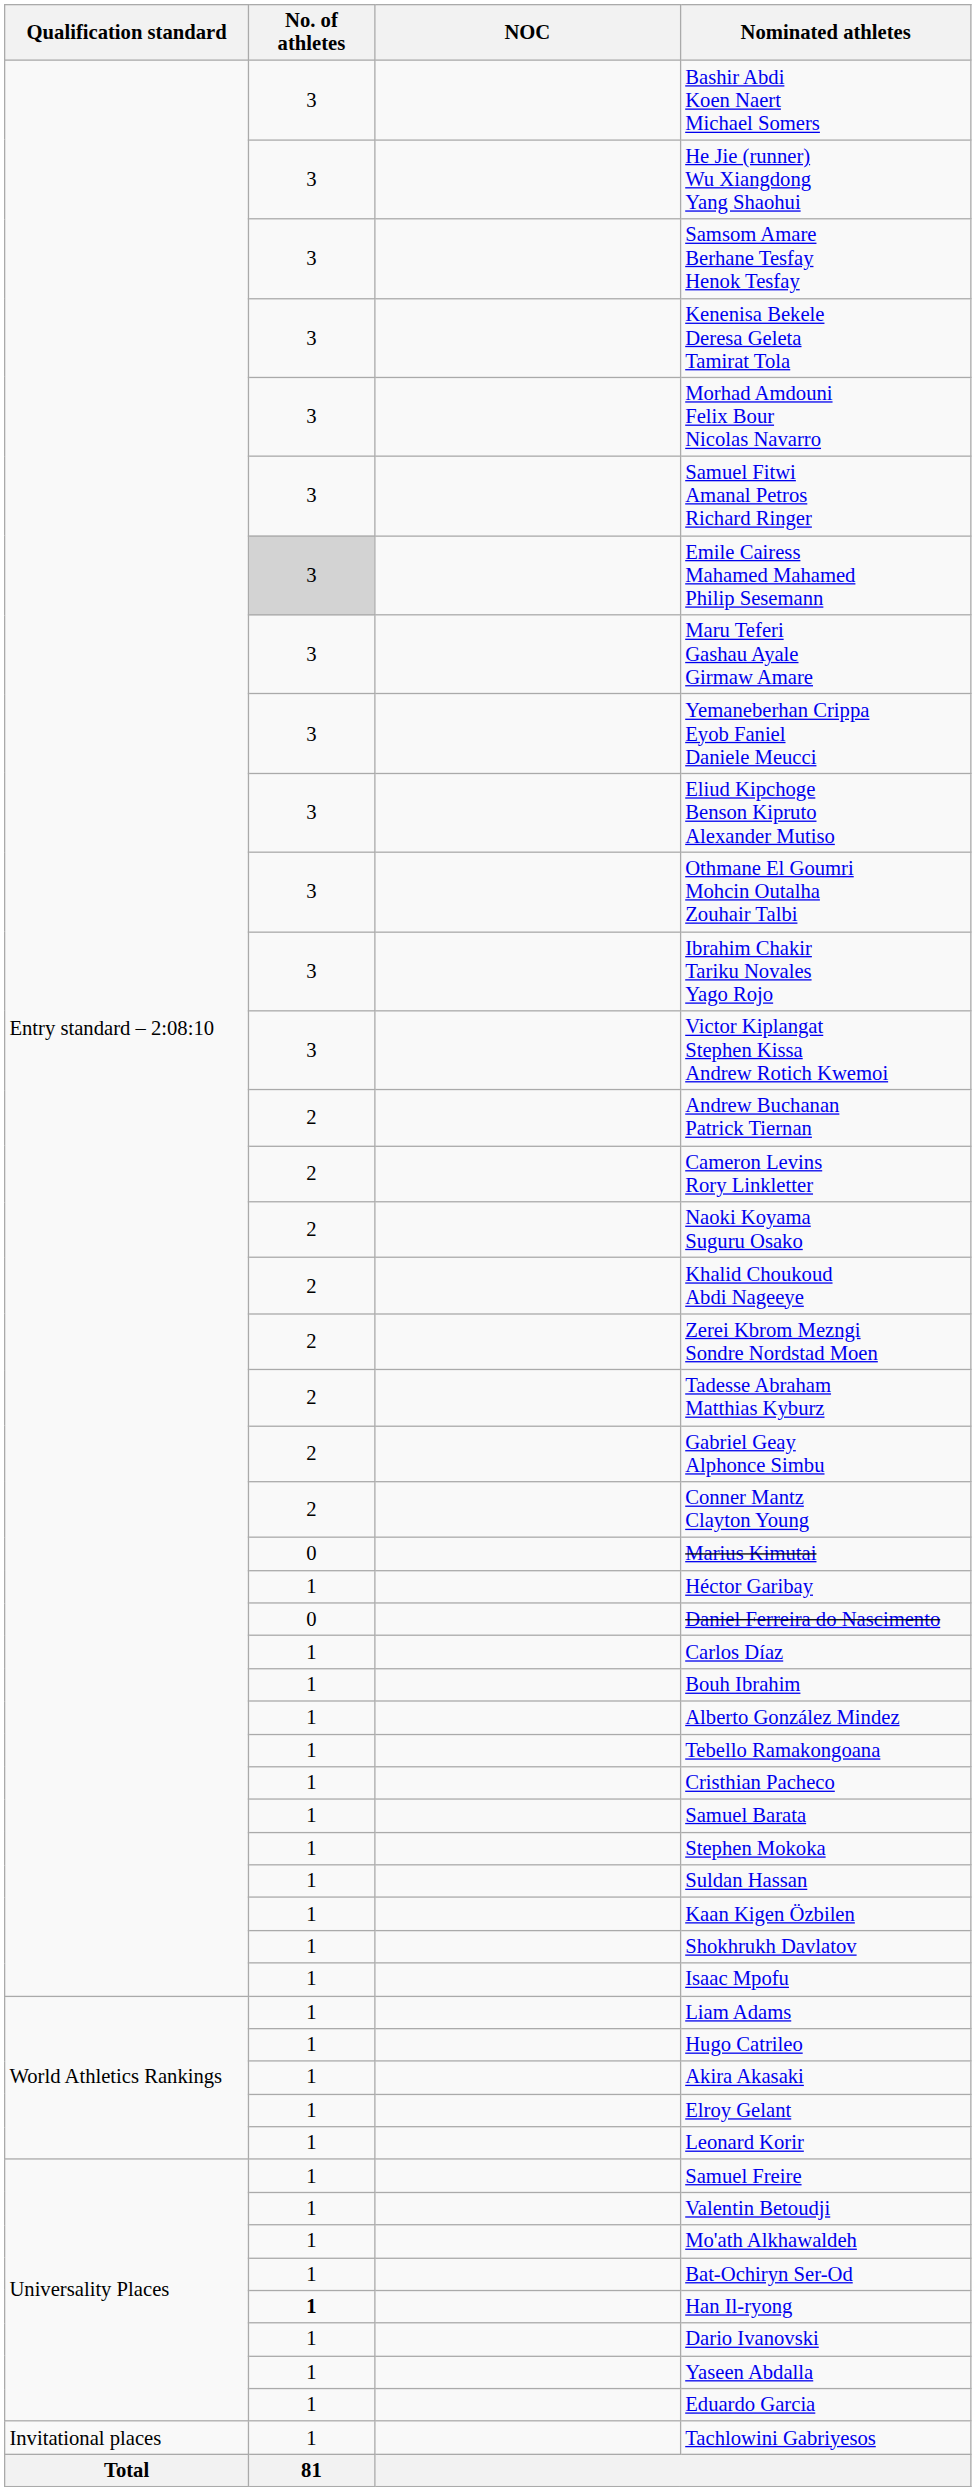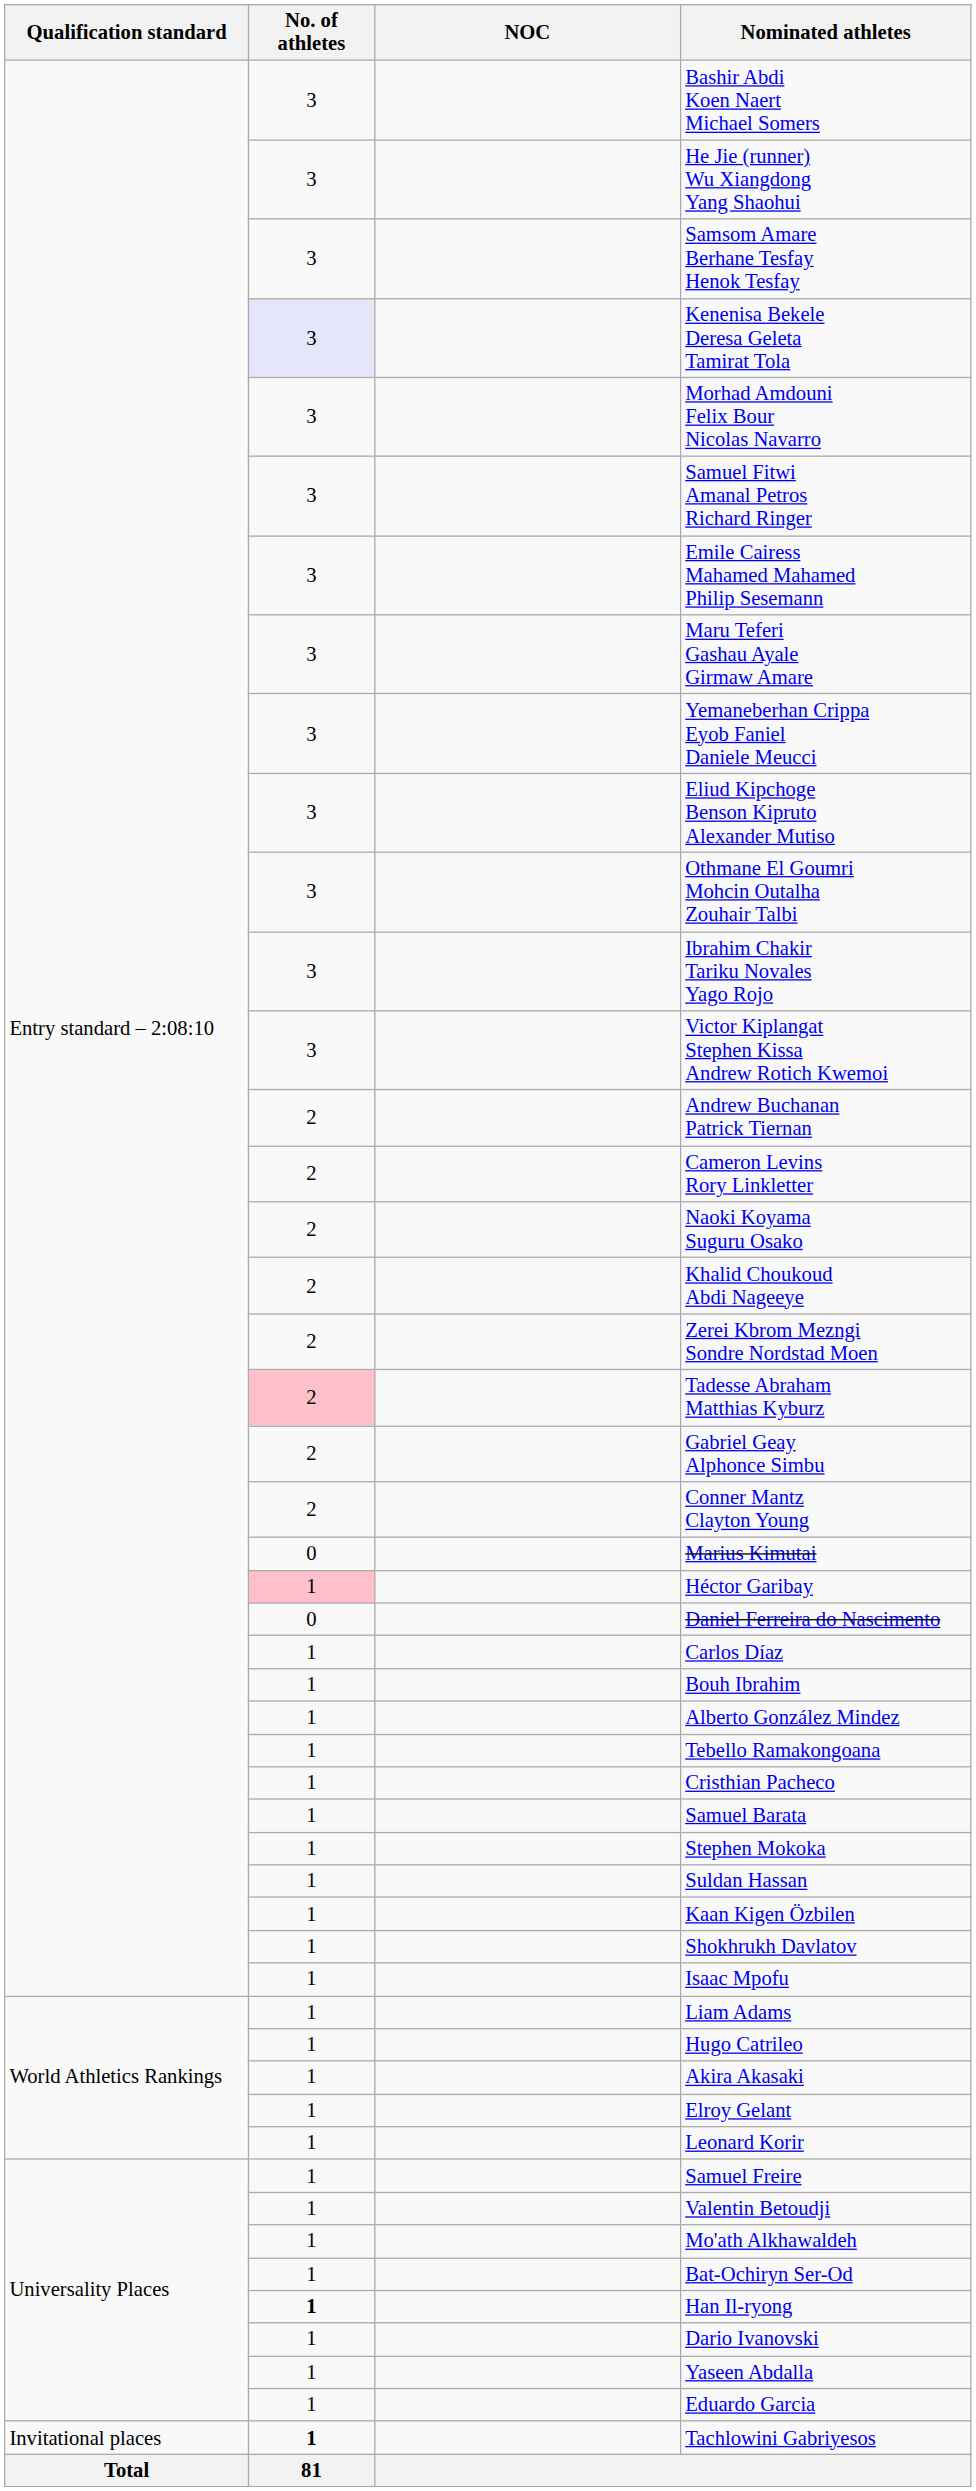(311, 337) no background -> (311, 337) lavender background
(311, 575) lightgrey background -> (311, 575) no background
(311, 1397) no background -> (311, 1397) pink background
(311, 1586) no background -> (311, 1586) pink background
(311, 2437) normal -> (311, 2437) bold
